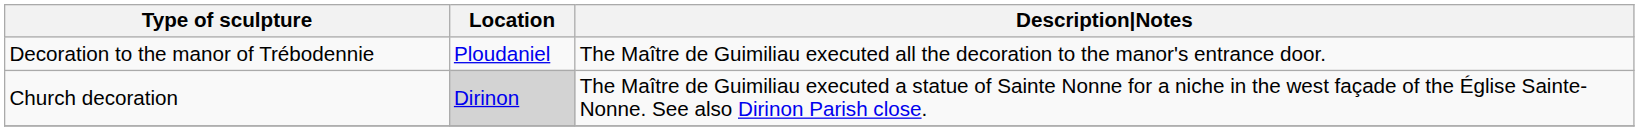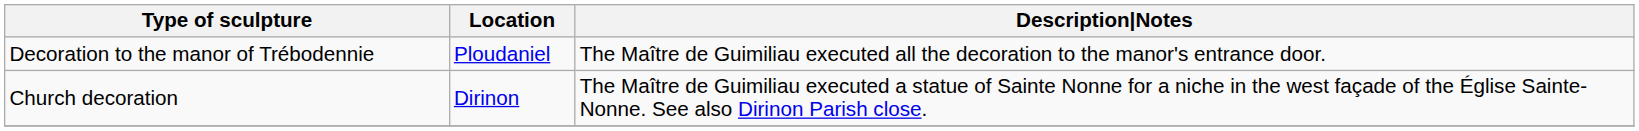(487, 97) lightgrey background -> (487, 97) no background
